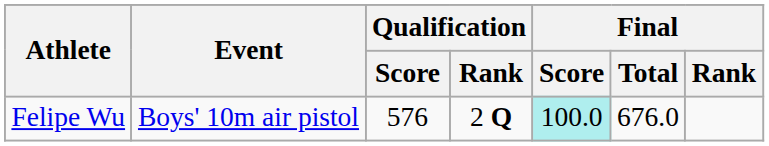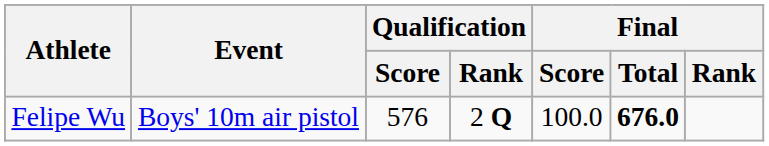(572, 118) paleturquoise background -> (572, 118) no background
(648, 118) normal -> (648, 118) bold
